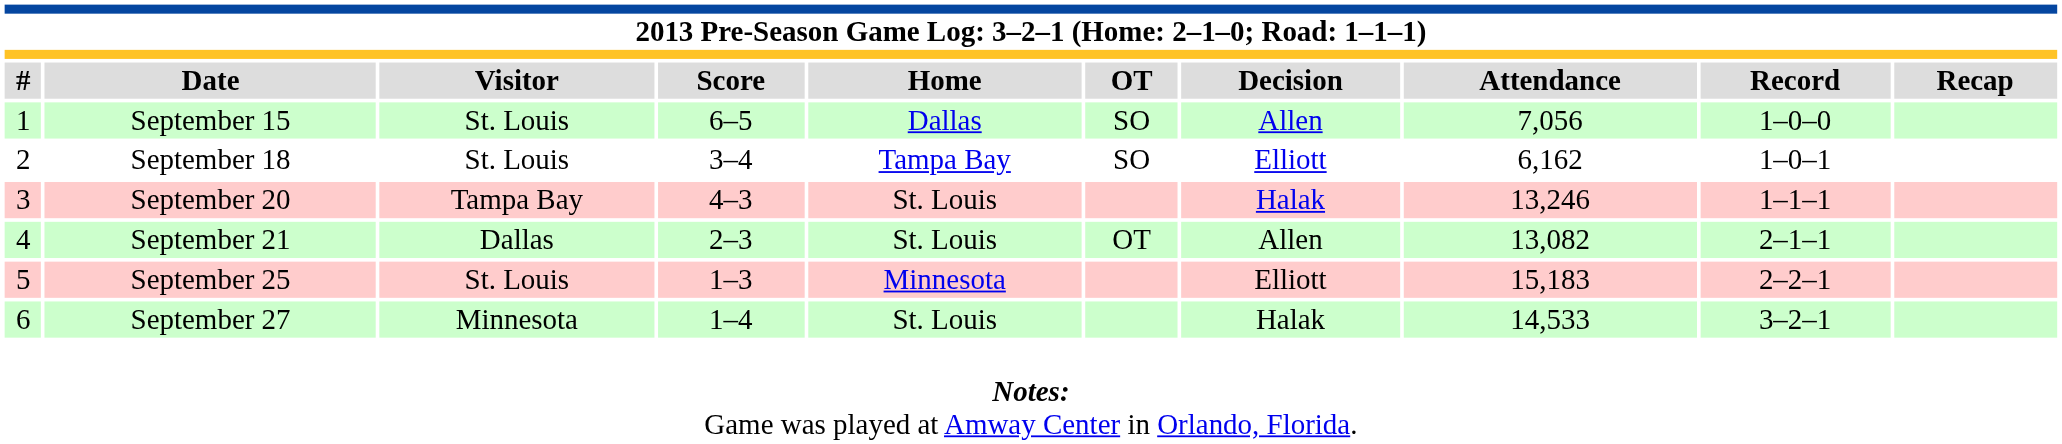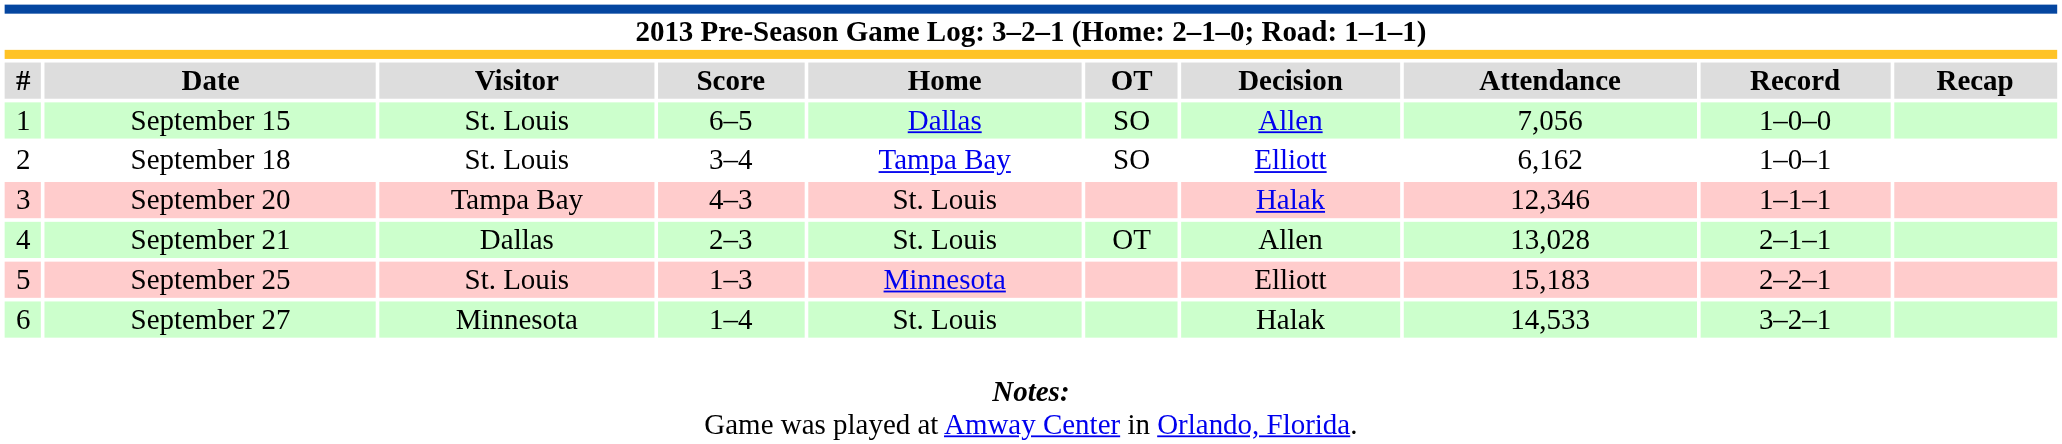(1550, 199) 13,246 -> (1550, 199) 12,346
(1550, 239) 13,082 -> (1550, 239) 13,028
